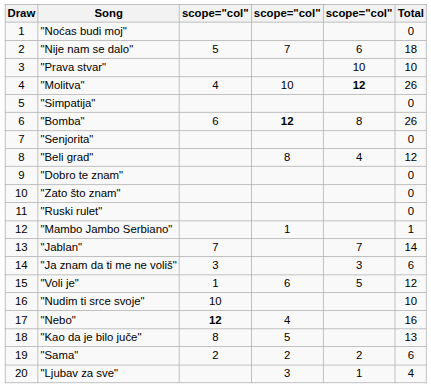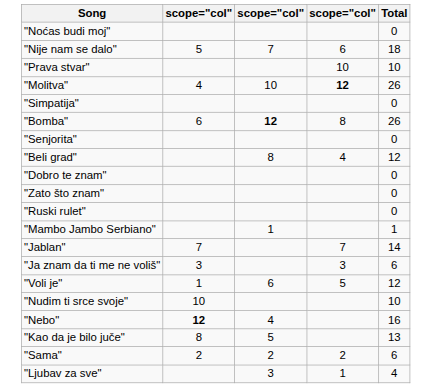- column: (21, 13)
